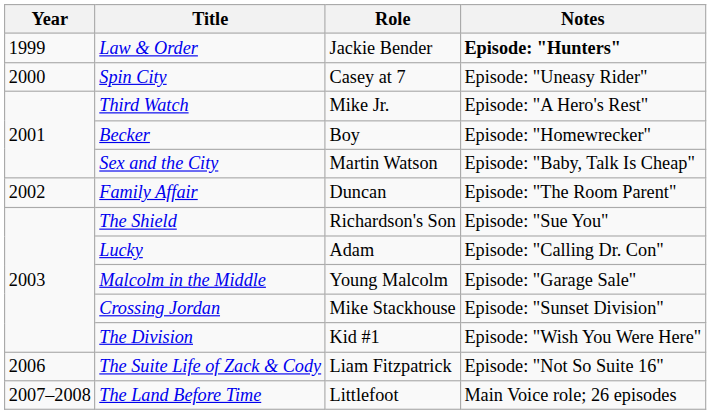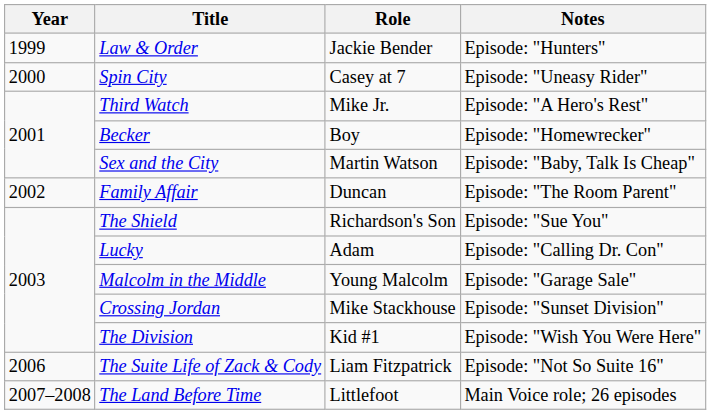(543, 47) bold -> (535, 47) normal
